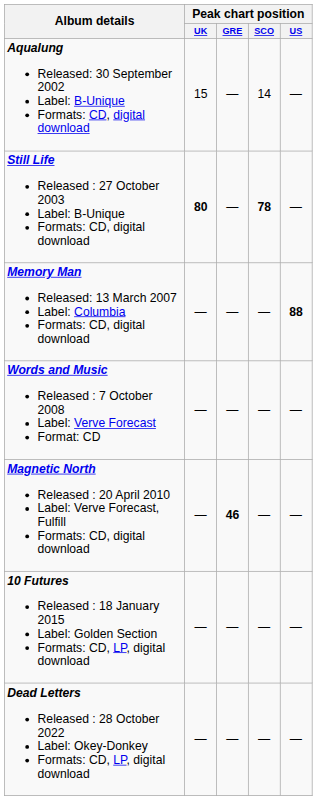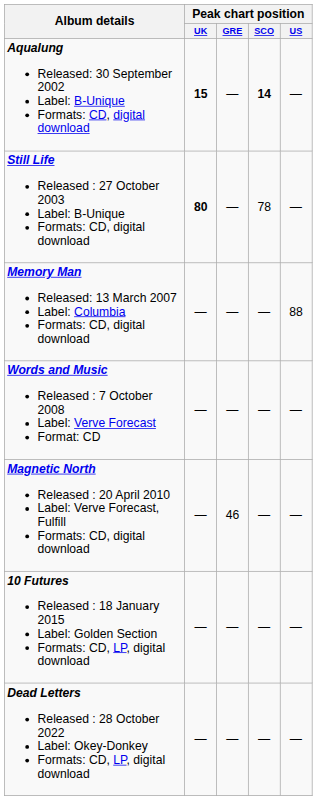(201, 94) normal -> (201, 94) bold
(264, 94) normal -> (264, 94) bold
(264, 206) bold -> (264, 206) normal
(296, 311) bold -> (296, 311) normal
(232, 515) bold -> (232, 515) normal
